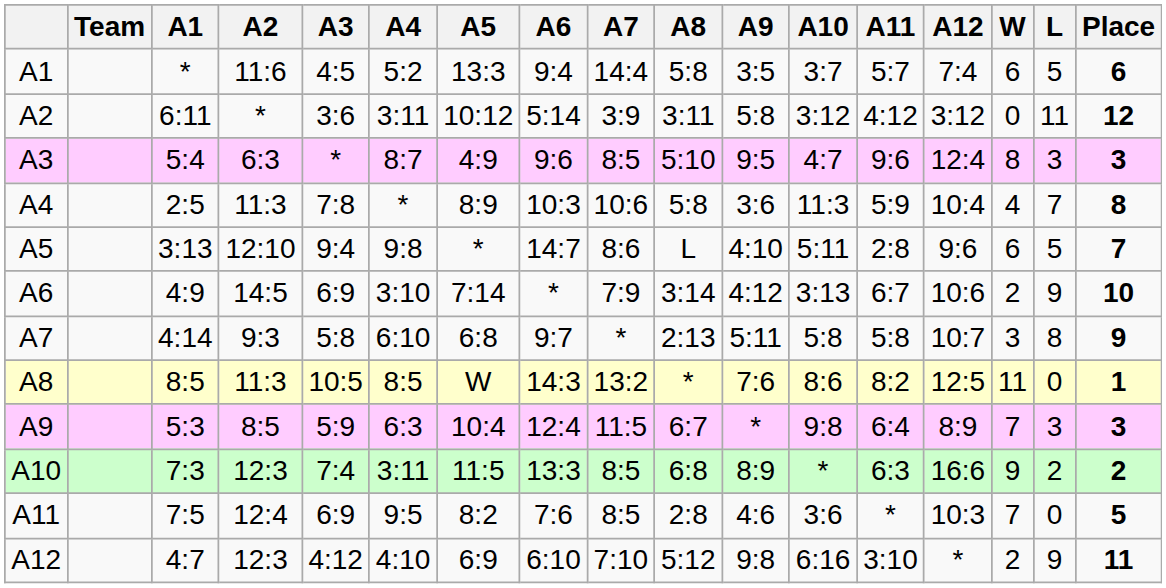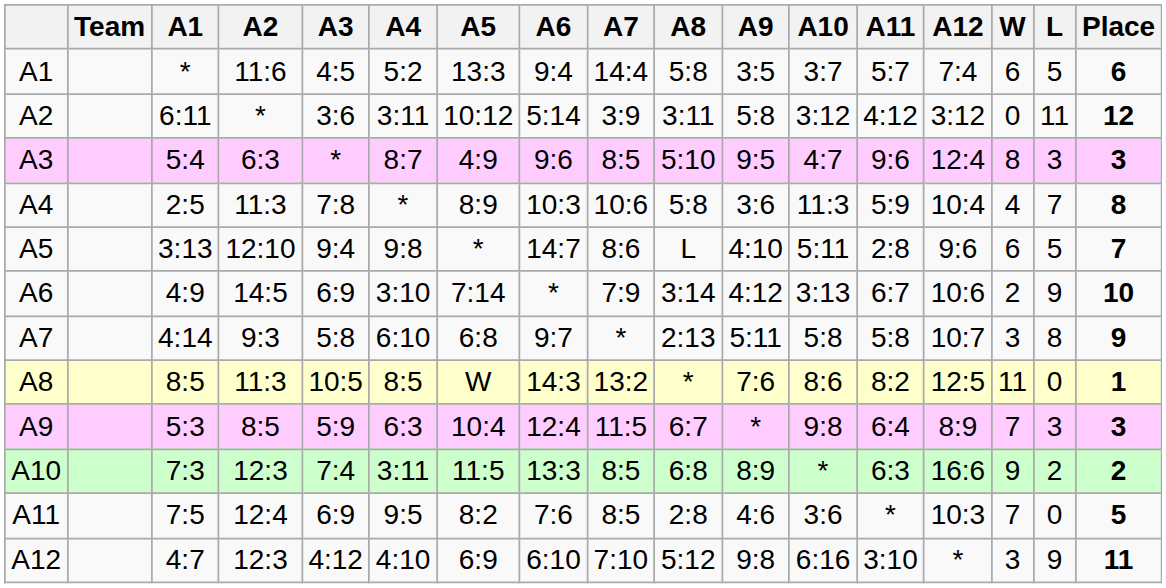(1013, 559) 2 -> (1013, 559) 3
